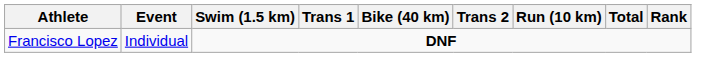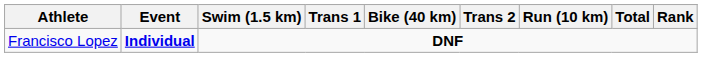(156, 40) normal -> (160, 40) bold
